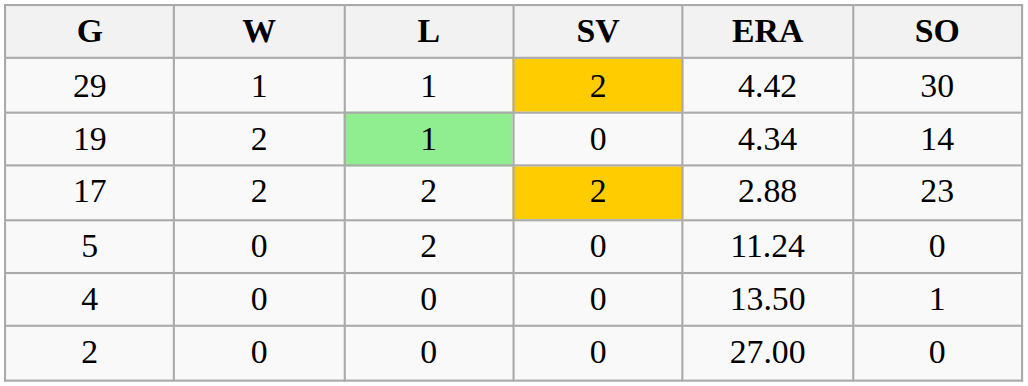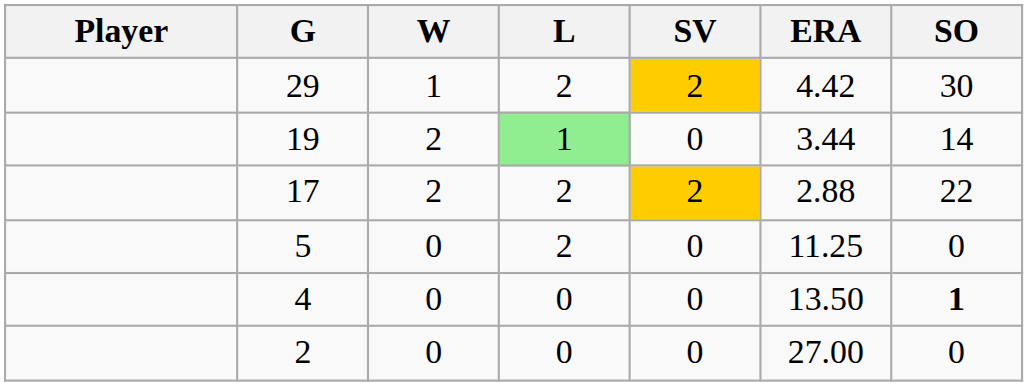+ column: (121, 31)
(429, 84) 1 -> (564, 84) 2
(768, 138) 4.34 -> (826, 138) 3.44
(937, 191) 23 -> (957, 191) 22
(768, 245) 11.24 -> (826, 245) 11.25
(937, 298) normal -> (957, 298) bold
